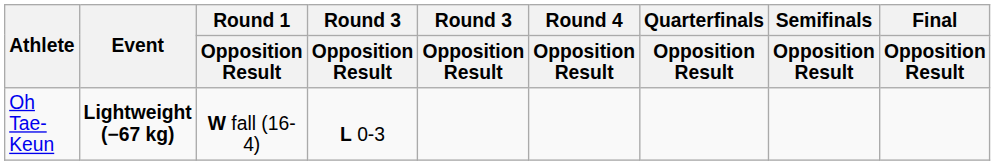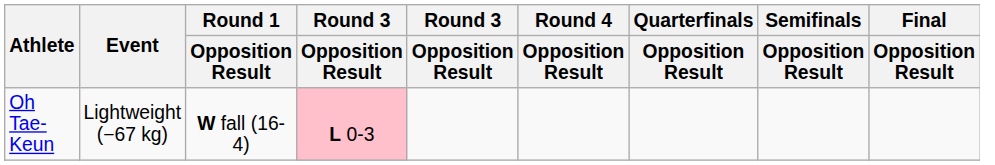(138, 124) bold -> (132, 124) normal
(363, 135) no background -> (352, 135) pink background
